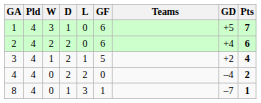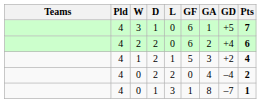columns swapped: (165, 12) <-> (14, 12)
